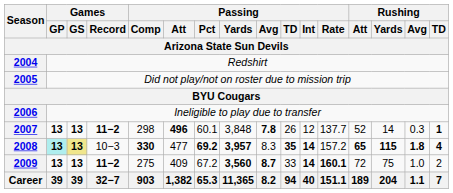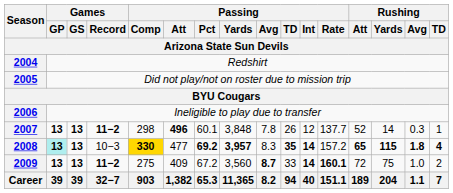(269, 130) bold -> (269, 130) normal
(439, 130) bold -> (439, 130) normal
(77, 146) khaki background -> (77, 146) no background
(146, 146) no background -> (146, 146) gold background
(238, 163) bold -> (238, 163) normal
